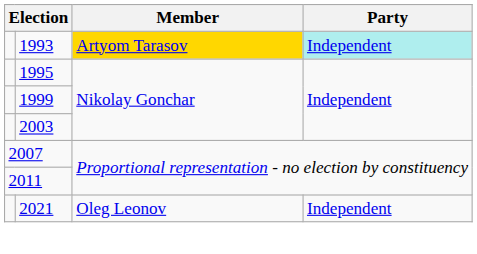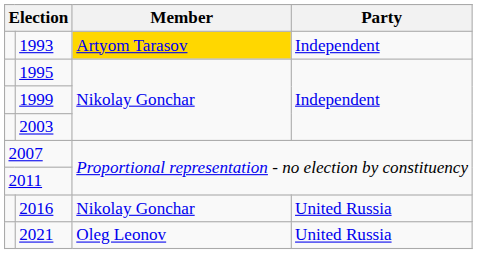(349, 45) paleturquoise background -> (337, 45) no background
+ row: (36, 208)
(349, 208) Independent -> (343, 235) United Russia
